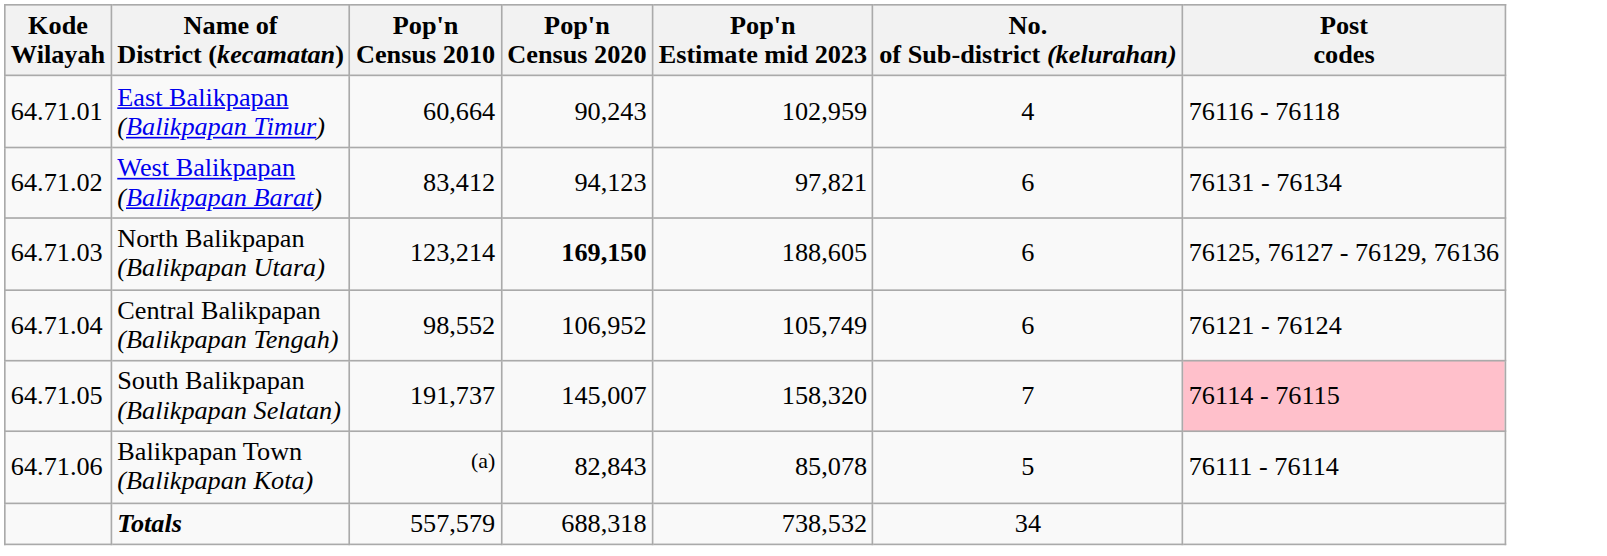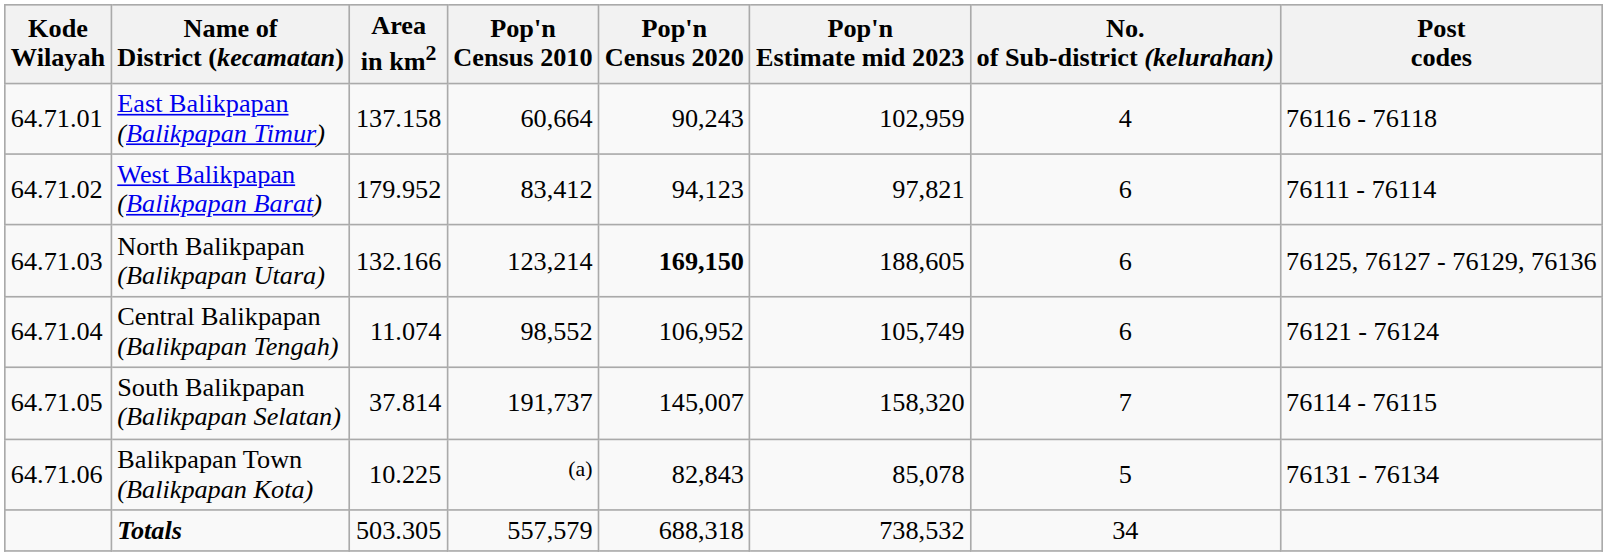+ column: (399, 43)
(1265, 182) 76131 - 76134 -> (1361, 189) 76111 - 76114
(1264, 395) pink background -> (1362, 402) no background
(1264, 466) 76111 - 76114 -> (1363, 473) 76131 - 76134
